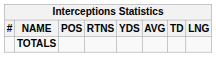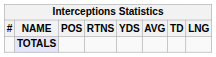(37, 44) no background -> (37, 44) lavender background
